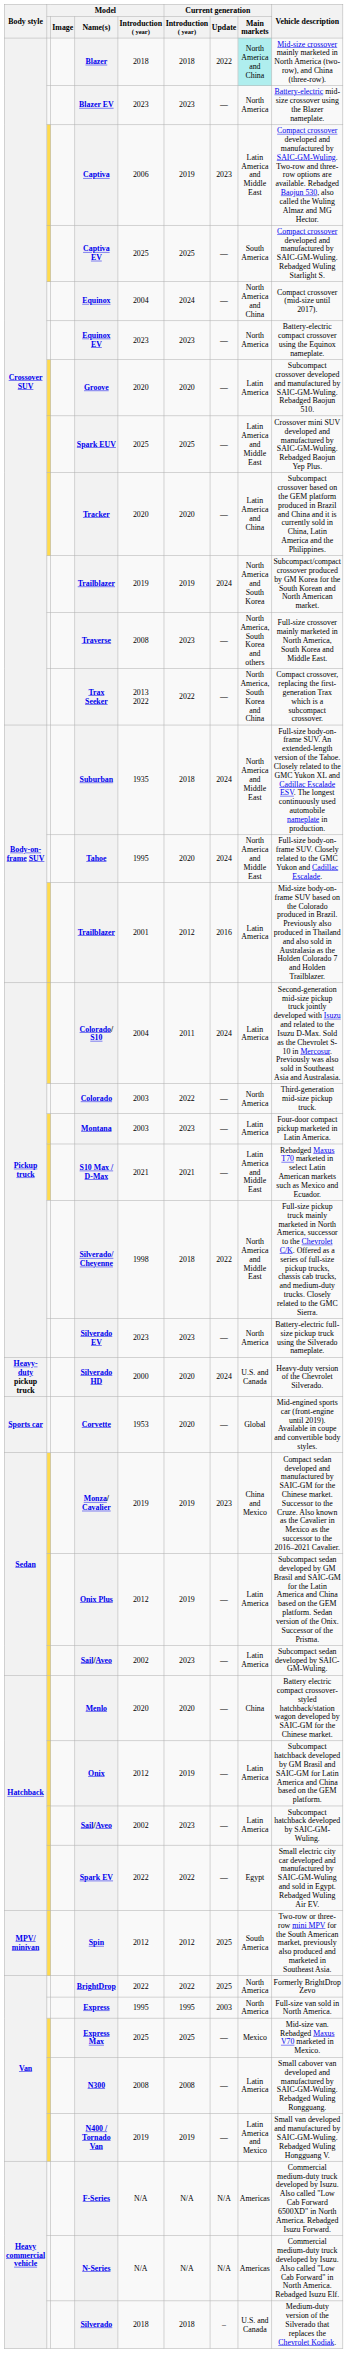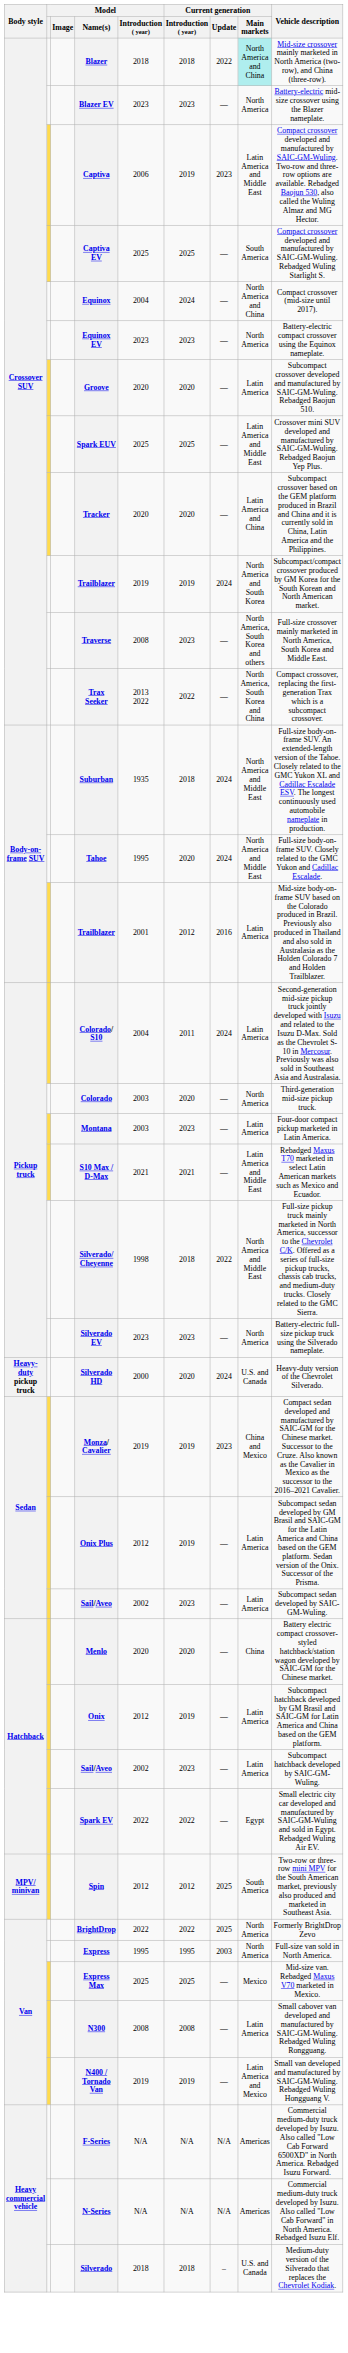(187, 1098) 2022 -> (187, 1098) 2020
- row: (26, 1424)
